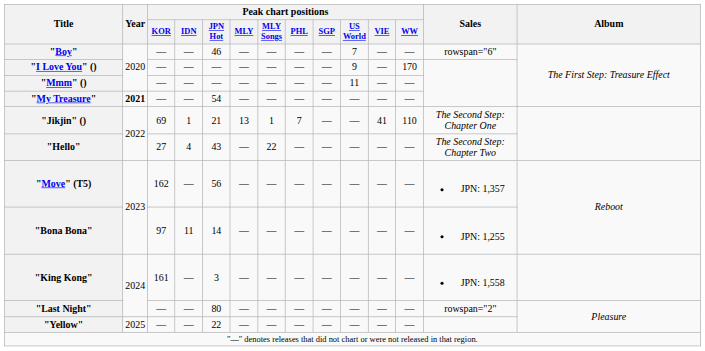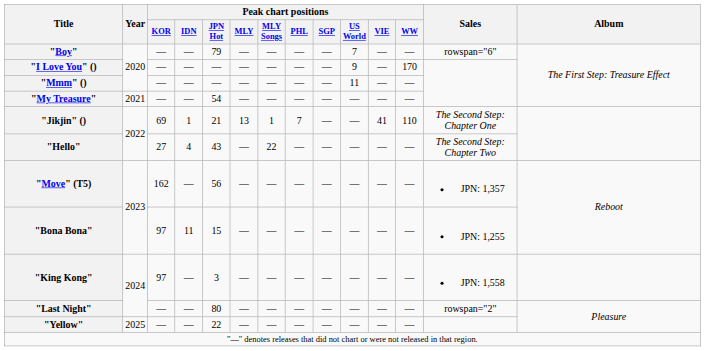(216, 51) 46 -> (216, 51) 79
(135, 99) bold -> (135, 99) normal
(216, 230) 14 -> (216, 230) 15
(161, 277) 161 -> (161, 277) 97
